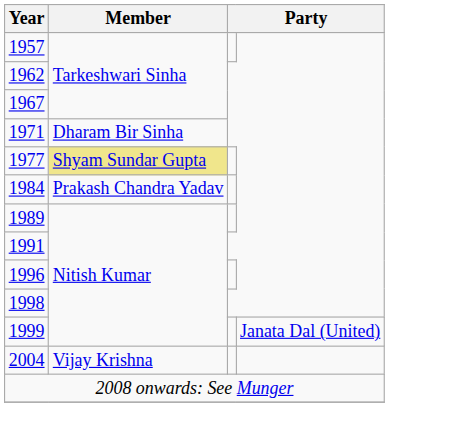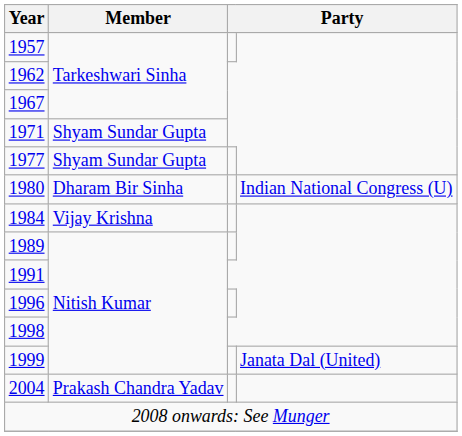(118, 132) Dharam Bir Sinha -> (129, 132) Shyam Sundar Gupta
(129, 160) khaki background -> (129, 160) no background
+ row: (27, 189)
(138, 189) Prakash Chandra Yadav -> (103, 217) Vijay Krishna
(103, 359) Vijay Krishna -> (138, 388) Prakash Chandra Yadav
